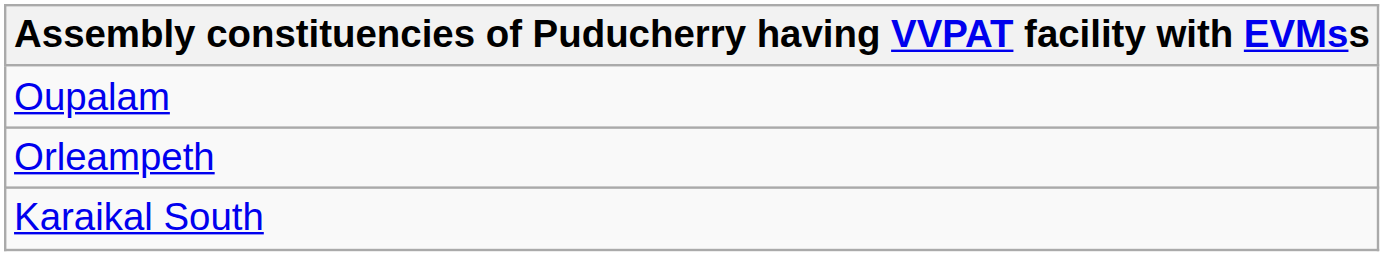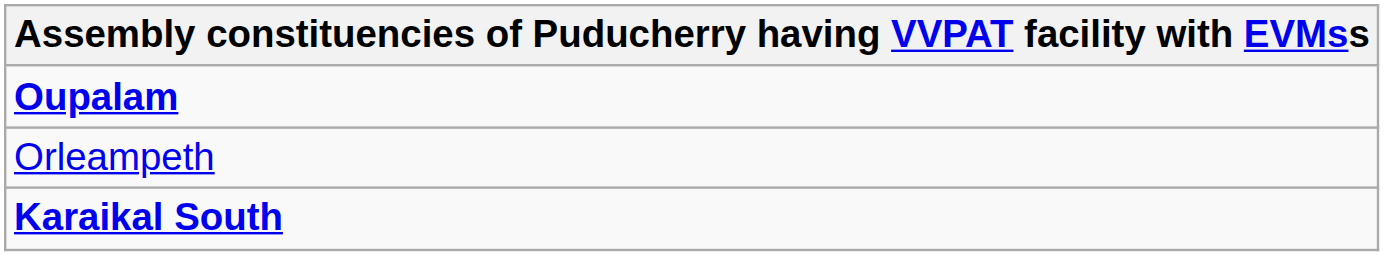(92, 95) normal -> (96, 95) bold
(139, 217) normal -> (148, 217) bold
